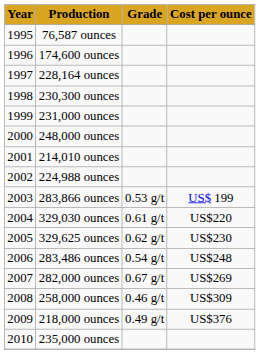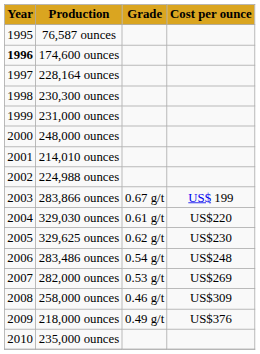(20, 55) normal -> (20, 55) bold
(145, 197) 0.53 g/t -> (145, 197) 0.67 g/t
(145, 278) 0.67 g/t -> (145, 278) 0.53 g/t
